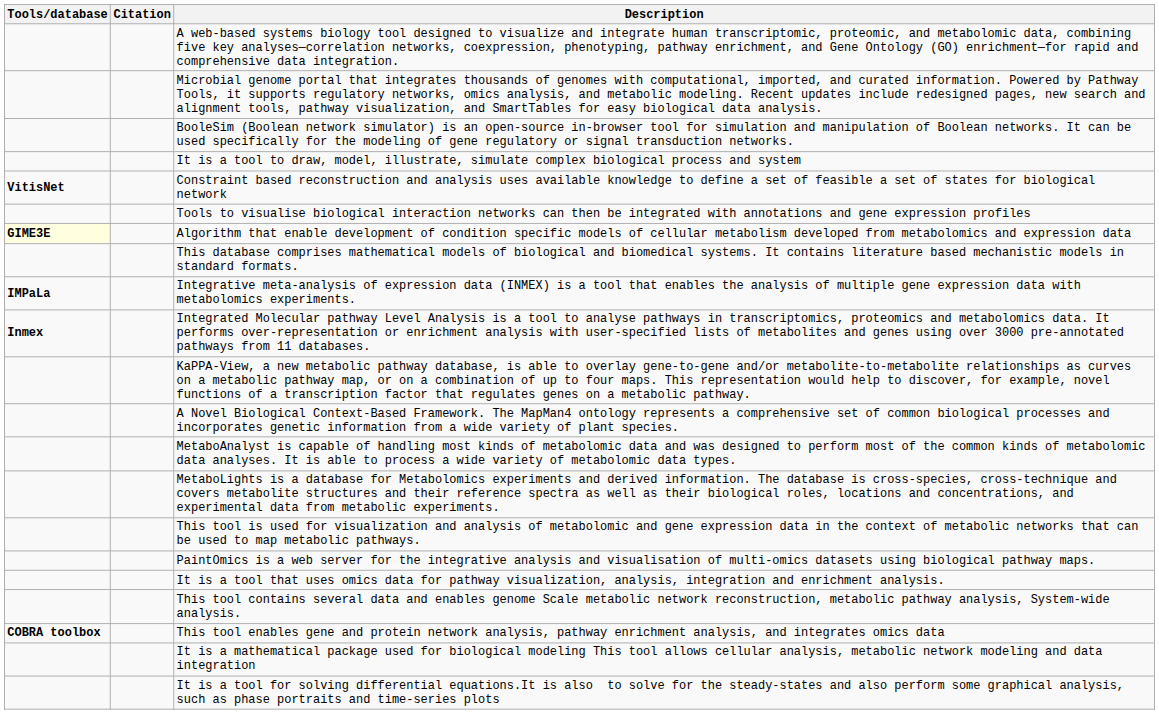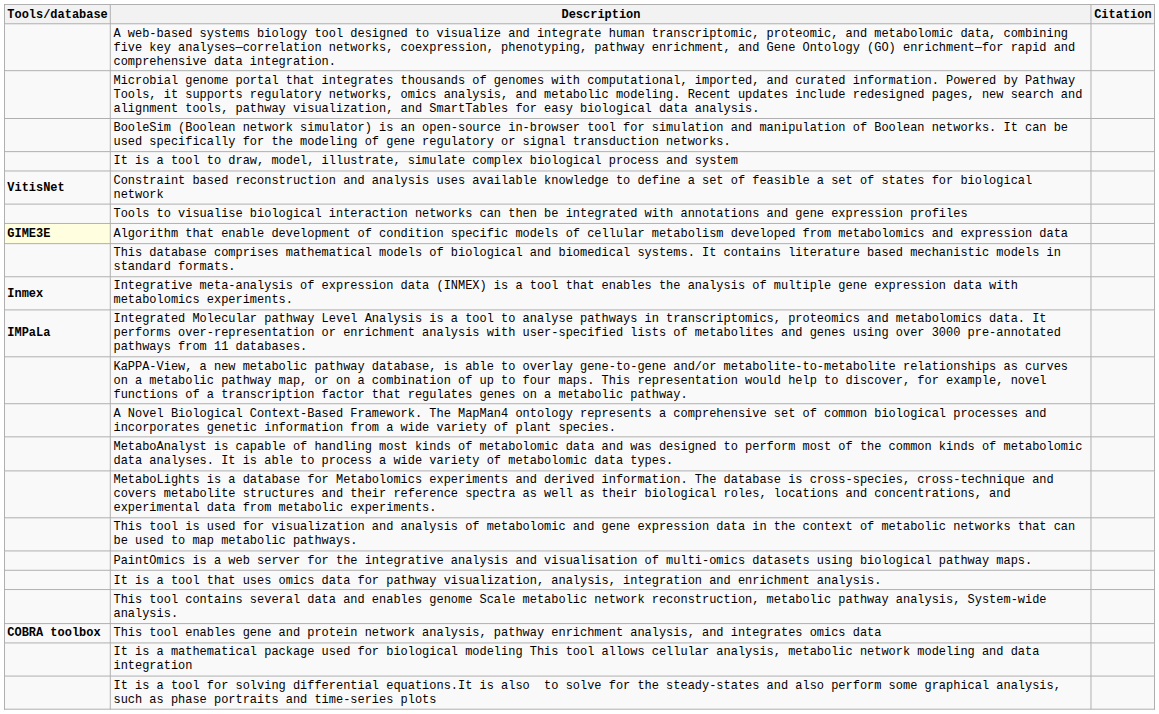columns swapped: (664, 14) <-> (142, 14)
(29, 293) IMPaLa -> (25, 293) Inmex
(25, 333) Inmex -> (29, 333) IMPaLa
